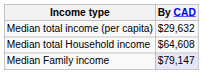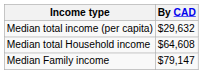(176, 61) lavender background -> (176, 61) no background
